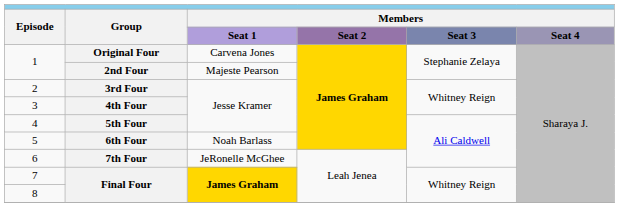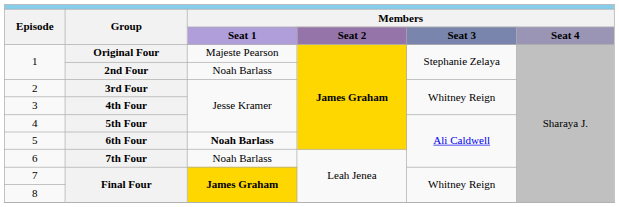(242, 53) Carvena Jones -> (242, 53) Majeste Pearson
(242, 70) Majeste Pearson -> (242, 70) Noah Barlass
(242, 140) normal -> (242, 140) bold
(242, 158) JeRonelle McGhee -> (242, 158) Noah Barlass
